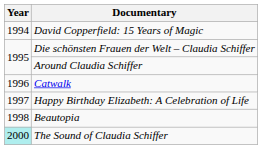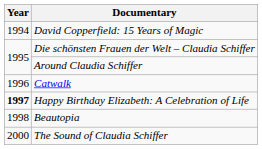(18, 100) normal -> (18, 100) bold
(18, 135) paleturquoise background -> (18, 135) no background
